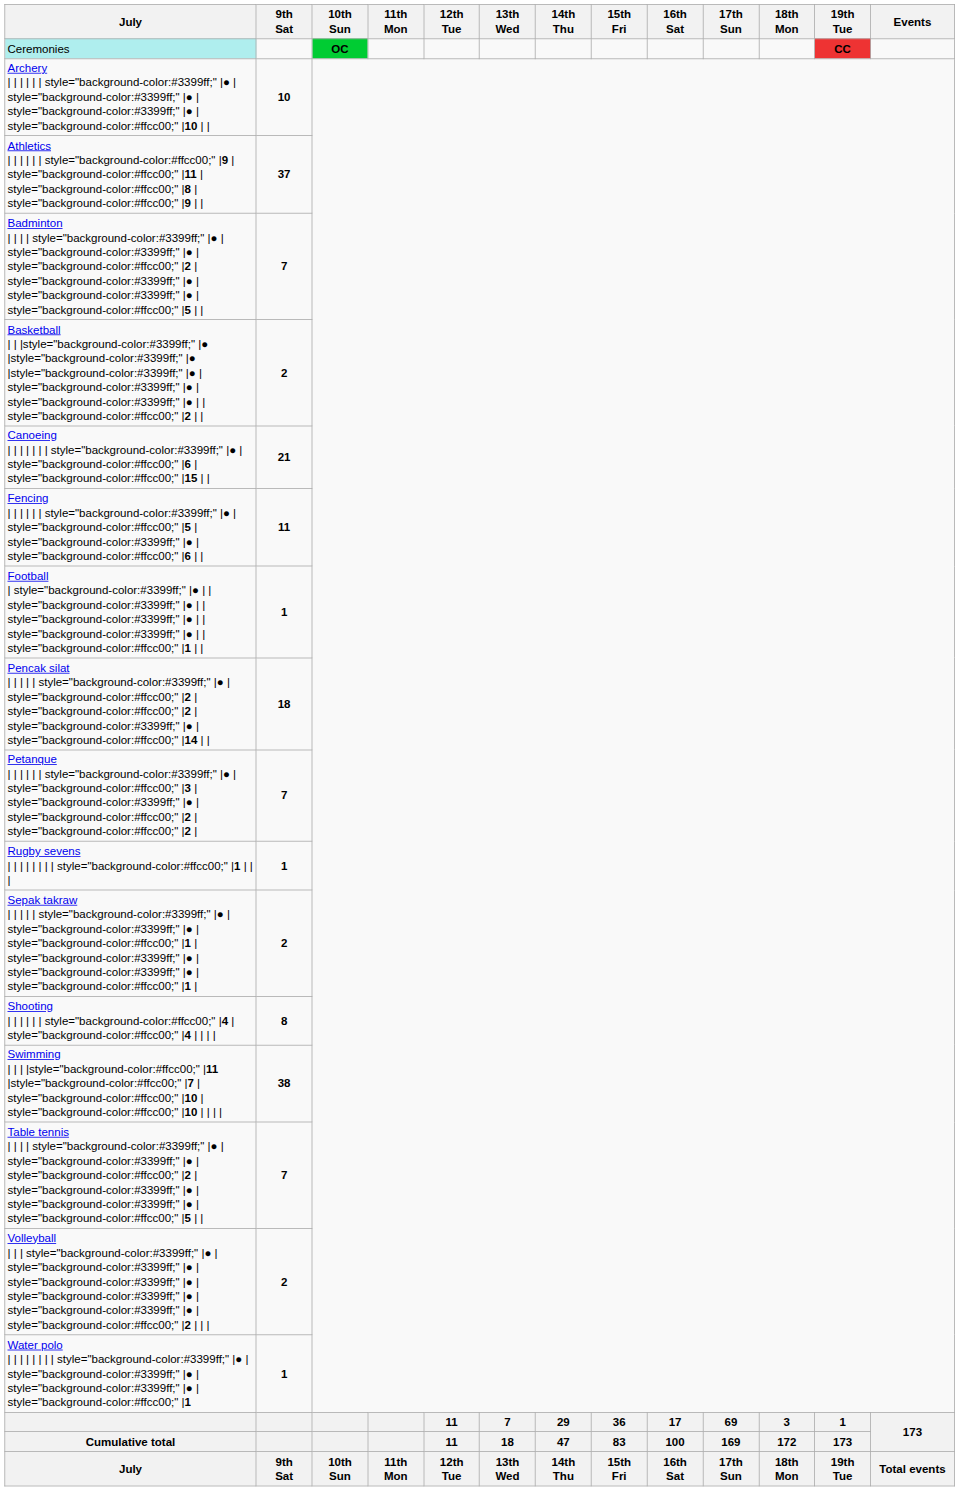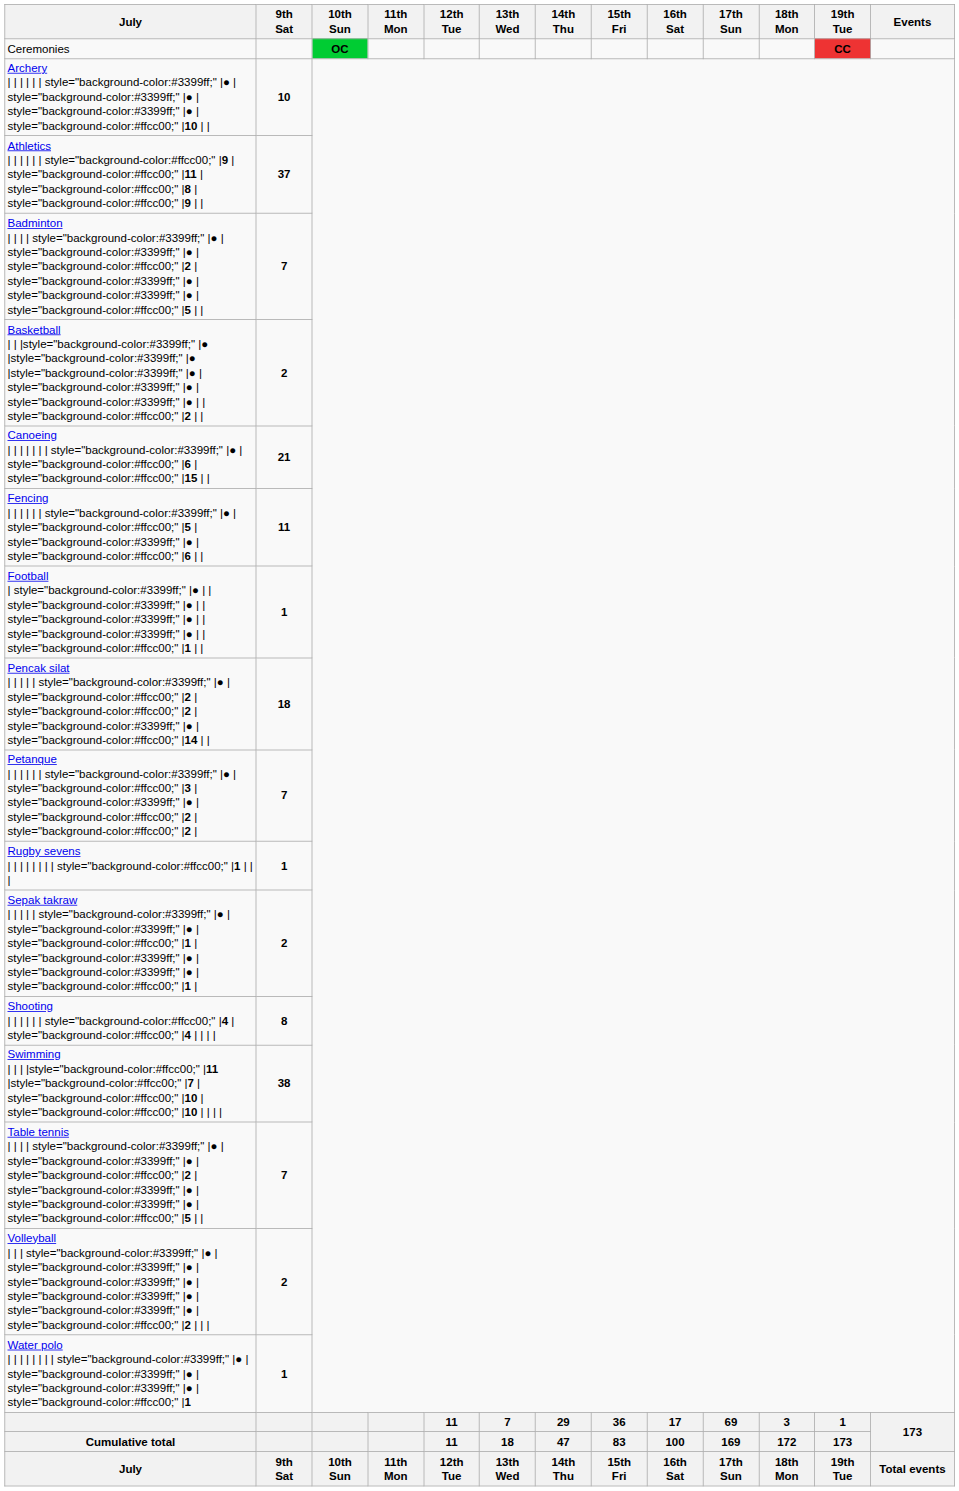(39, 49) paleturquoise background -> (39, 49) no background
